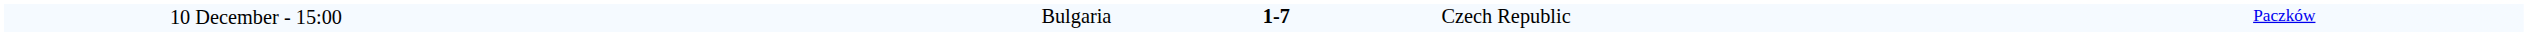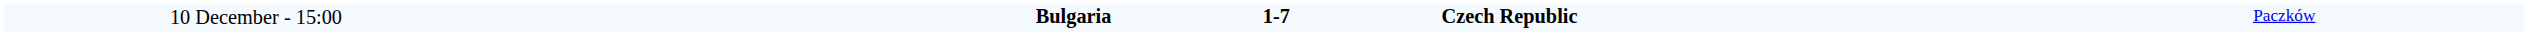(1076, 16) normal -> (1074, 16) bold
(1506, 16) normal -> (1509, 16) bold
